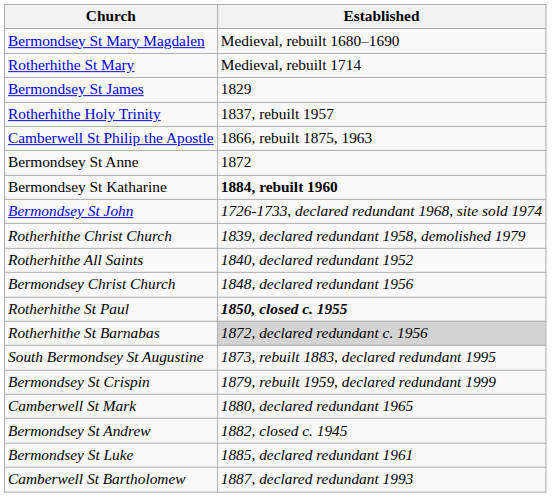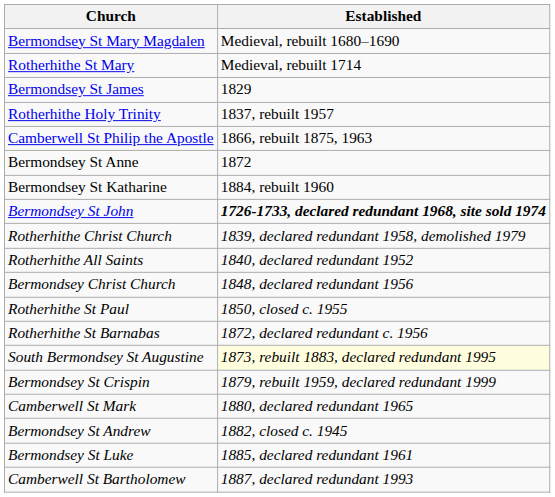(279, 187) bold -> (277, 187) normal
(381, 211) normal -> (383, 211) bold
(284, 308) bold -> (284, 308) normal
(324, 333) lightgrey background -> (324, 333) no background
(358, 357) no background -> (358, 357) lightyellow background
